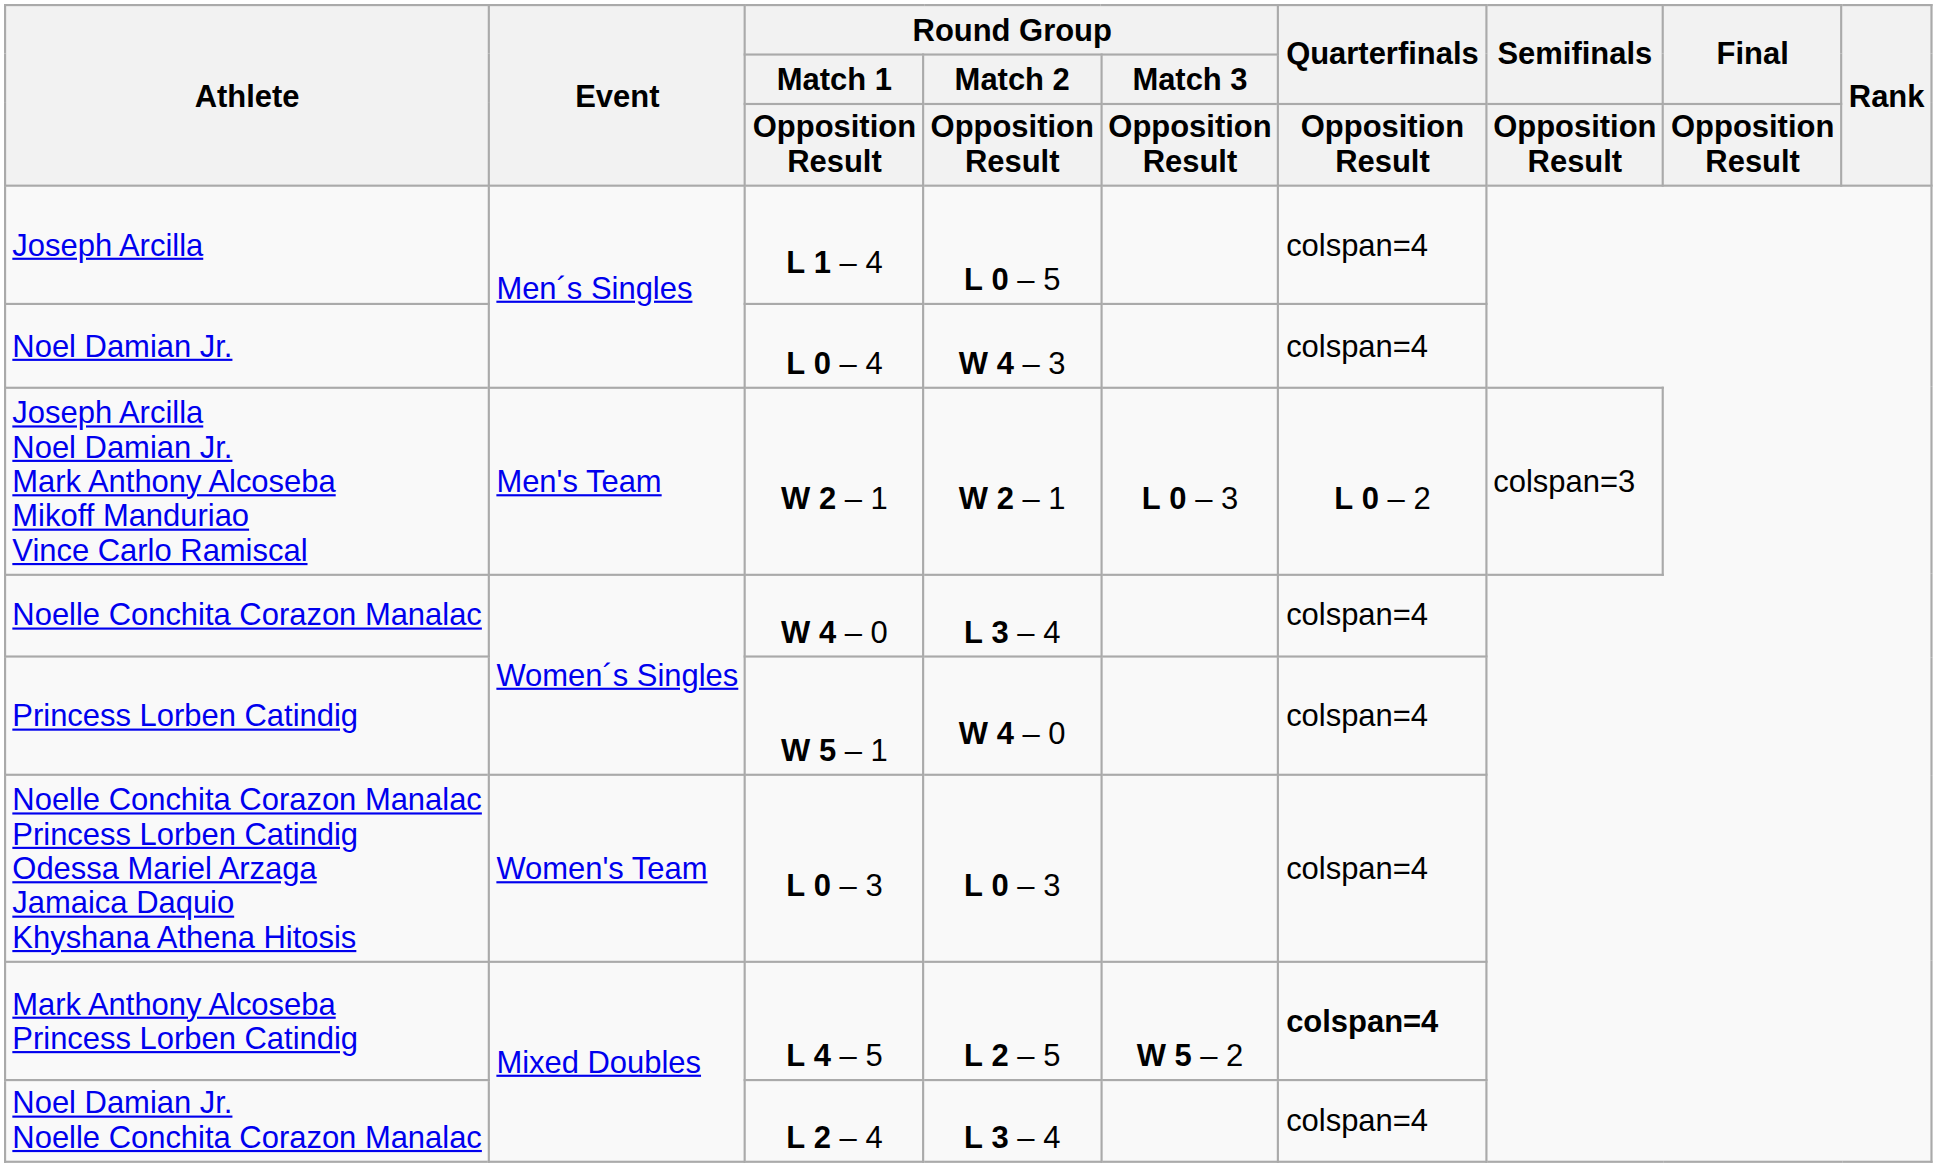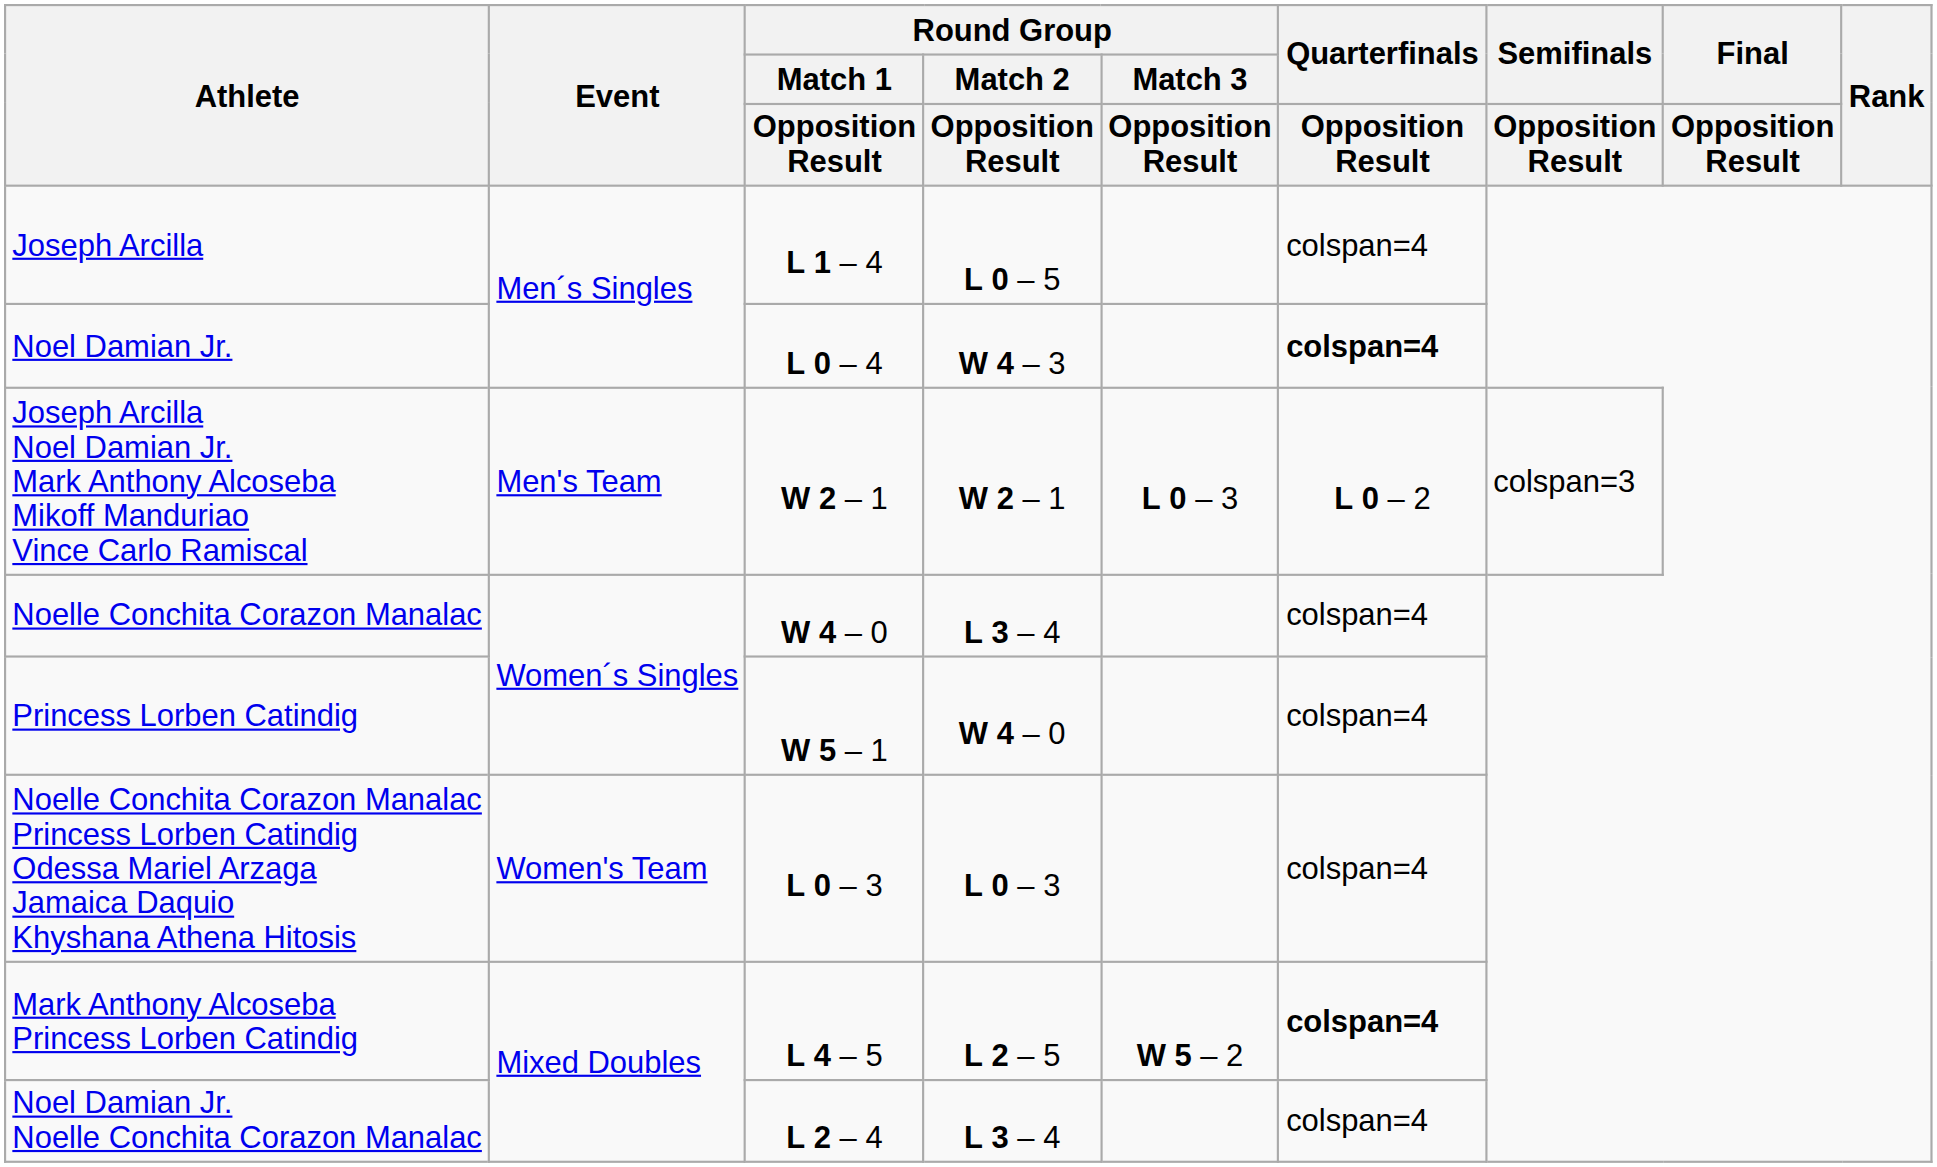(1357, 346) normal -> (1362, 346) bold
